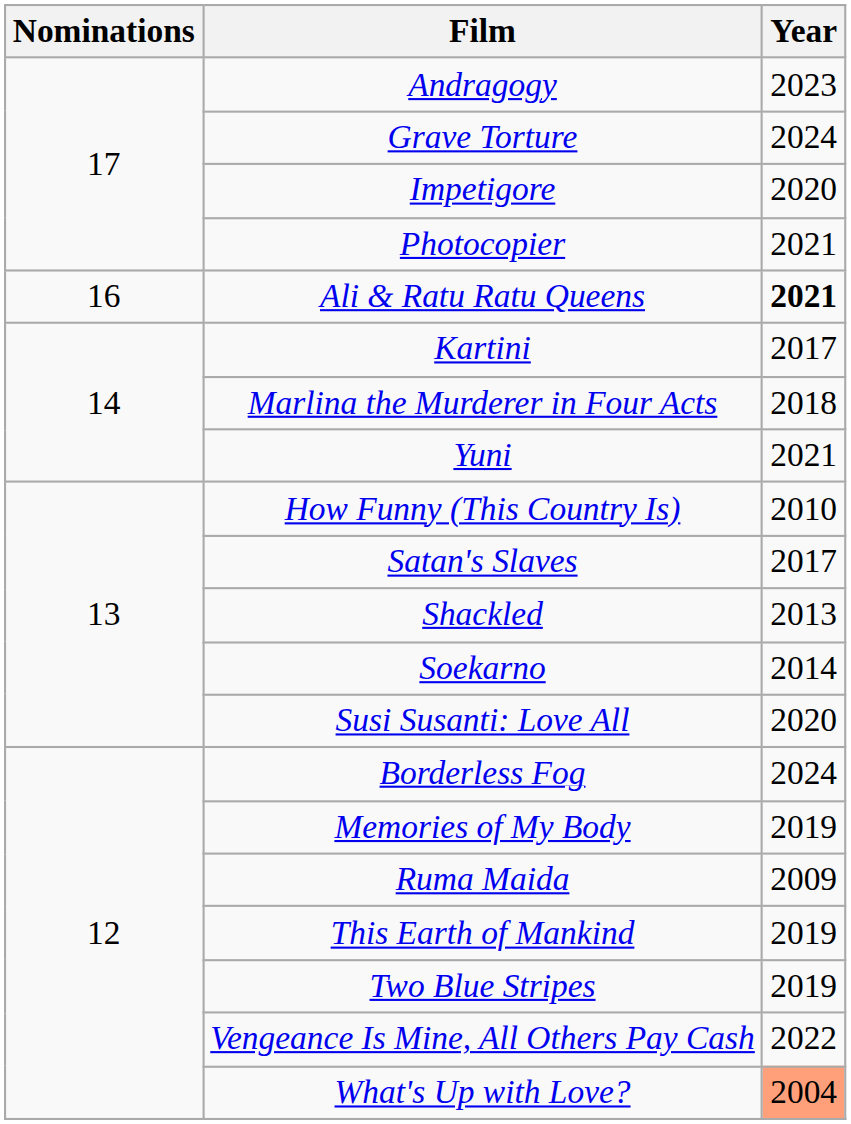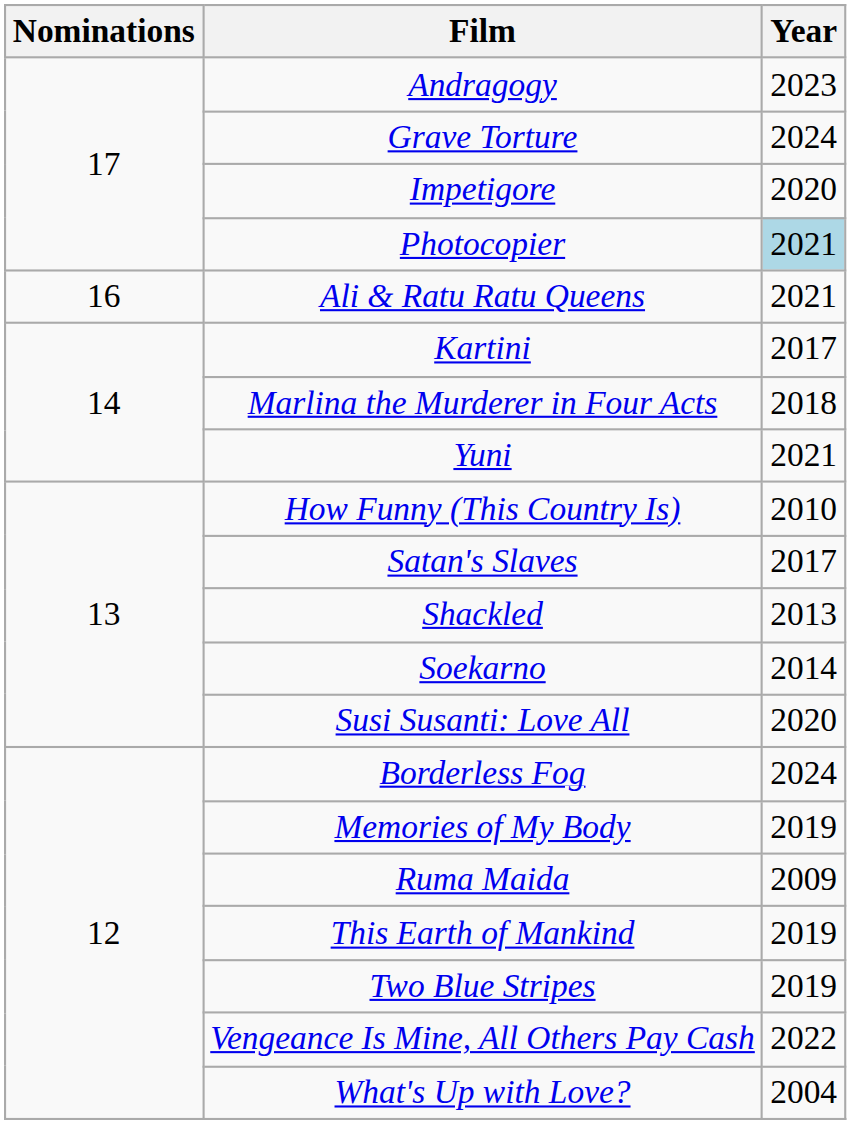(804, 243) no background -> (804, 243) lightblue background
(804, 296) bold -> (804, 296) normal
(804, 1091) lightsalmon background -> (804, 1091) no background
